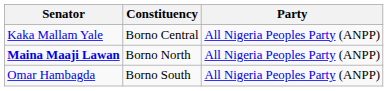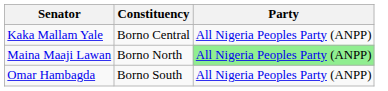(64, 55) bold -> (59, 55) normal
(292, 55) no background -> (284, 55) lightgreen background
